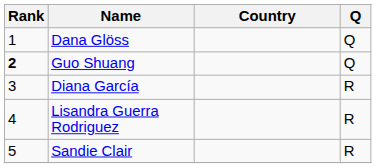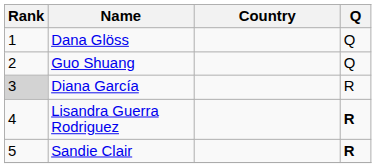(12, 63) bold -> (12, 63) normal
(12, 87) no background -> (12, 87) lightgrey background
(349, 119) normal -> (349, 119) bold
(349, 151) normal -> (349, 151) bold
